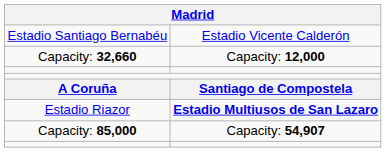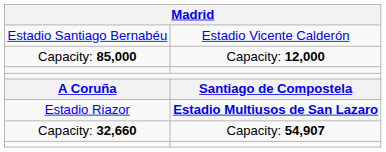(87, 56) Capacity: 32,660 -> (87, 56) Capacity: 85,000
(87, 131) Capacity: 85,000 -> (87, 131) Capacity: 32,660
